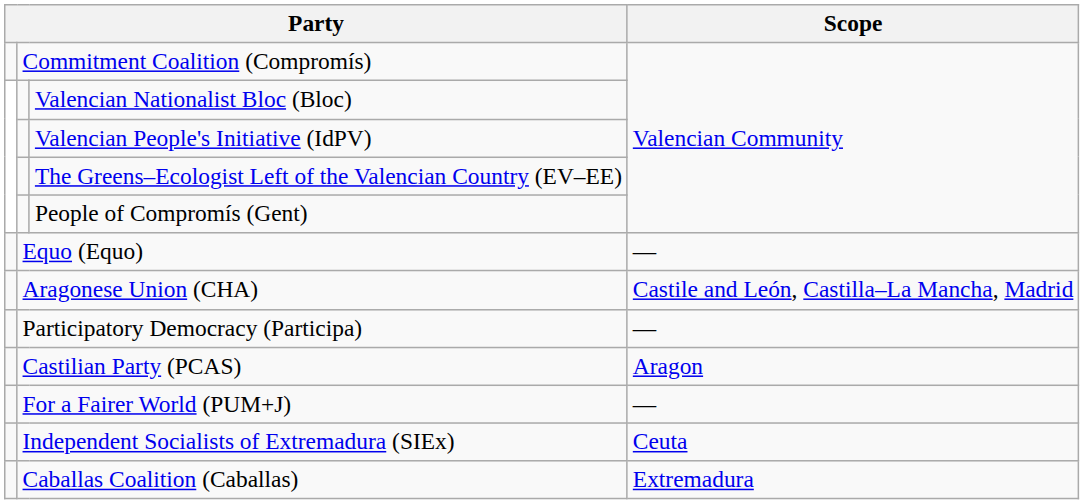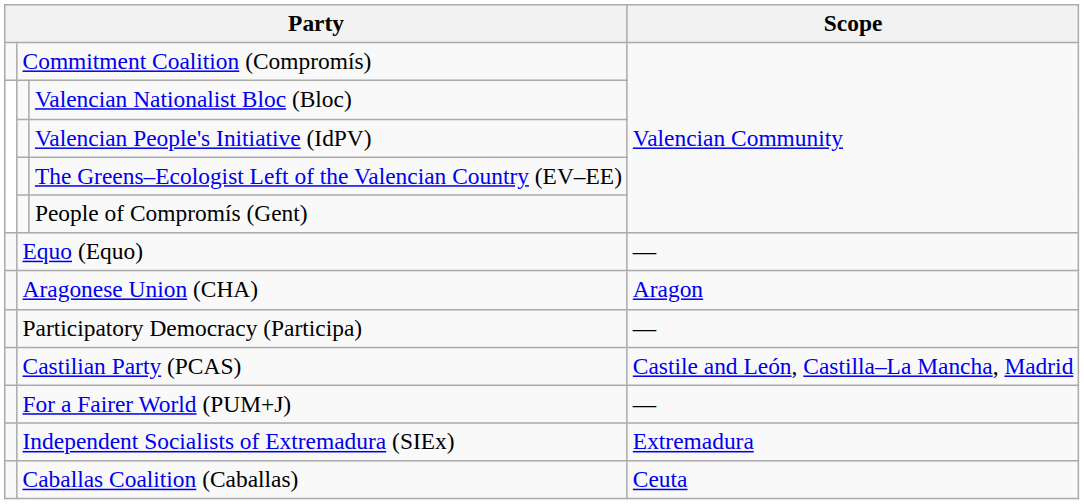(853, 289) Castile and León, Castilla–La Mancha, Madrid -> (668, 289) Aragon
(668, 365) Aragon -> (853, 365) Castile and León, Castilla–La Mancha, Madrid
(660, 441) Ceuta -> (693, 441) Extremadura
(693, 479) Extremadura -> (660, 479) Ceuta
